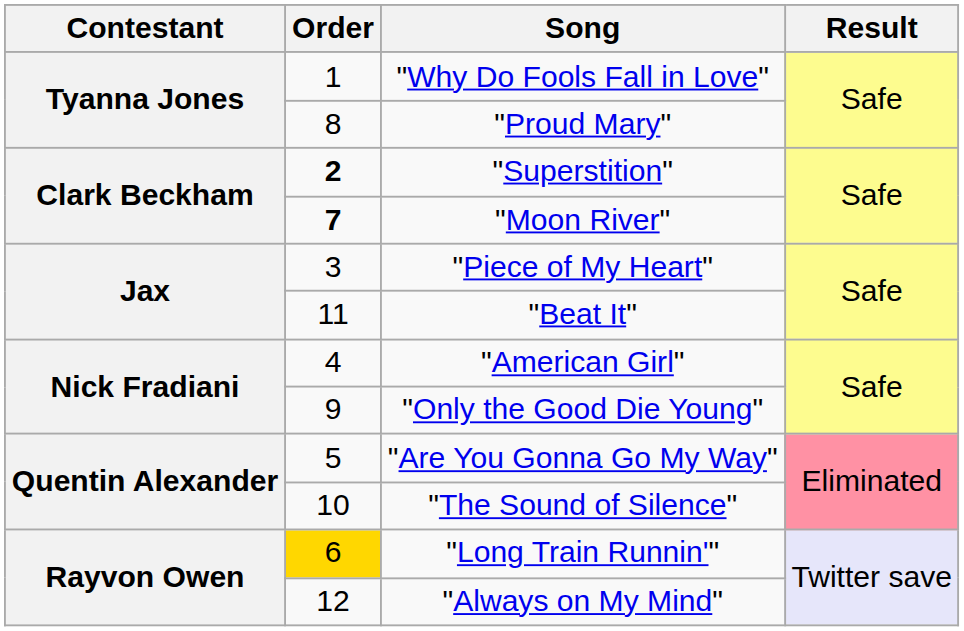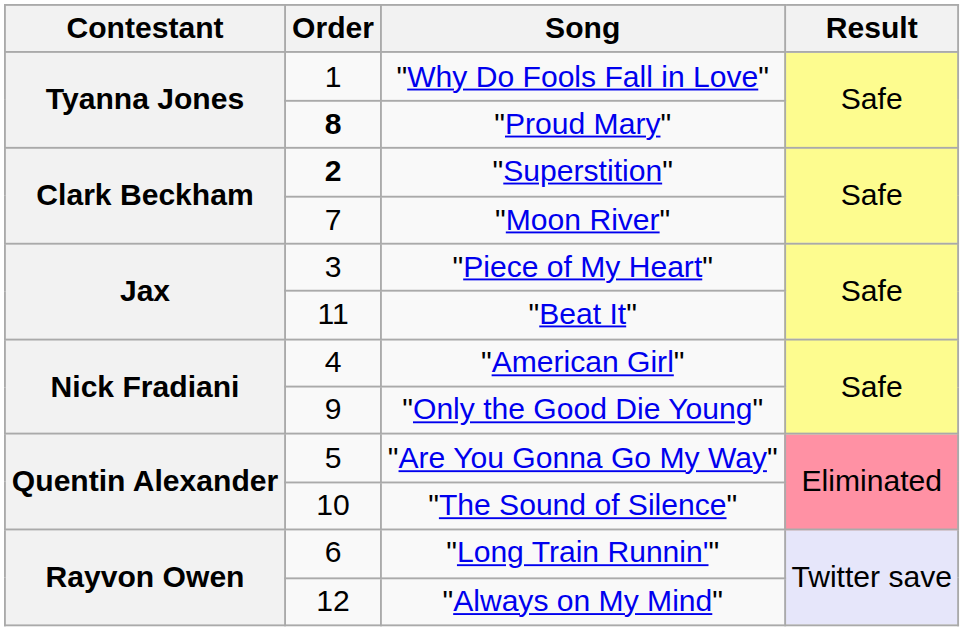(333, 123) normal -> (333, 123) bold
(333, 219) bold -> (333, 219) normal
(333, 553) gold background -> (333, 553) no background
